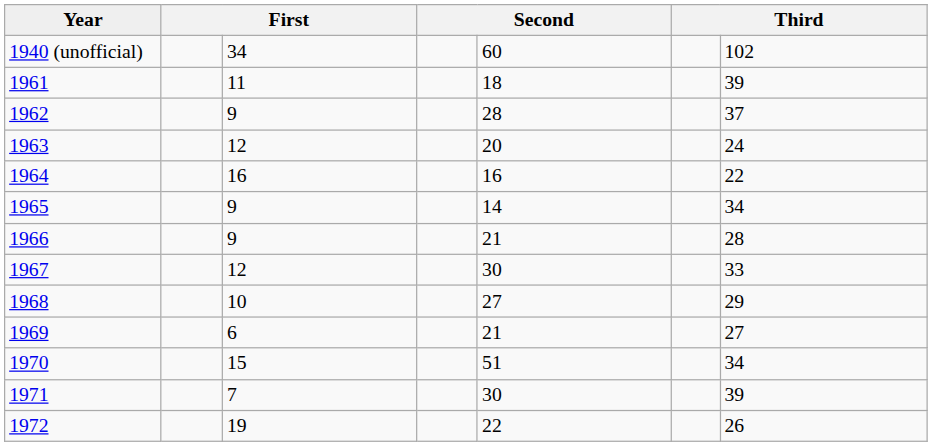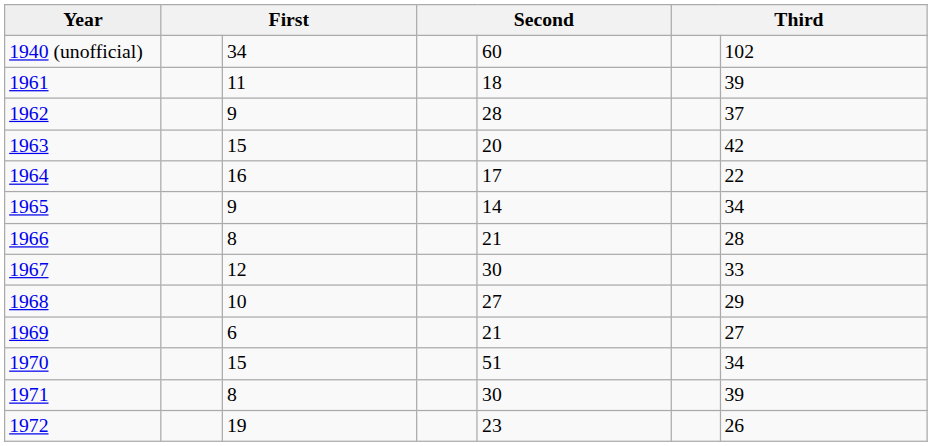(237, 144) 12 -> (237, 144) 15
(734, 144) 24 -> (734, 144) 42
(492, 176) 16 -> (492, 176) 17
(232, 238) 9 -> (232, 238) 8
(232, 394) 7 -> (232, 394) 8
(492, 425) 22 -> (492, 425) 23
